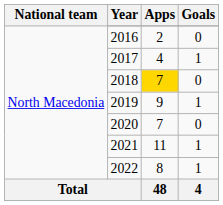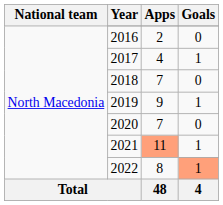(160, 80) gold background -> (160, 80) no background
(160, 146) no background -> (160, 146) lightsalmon background
(198, 168) no background -> (198, 168) lightsalmon background
